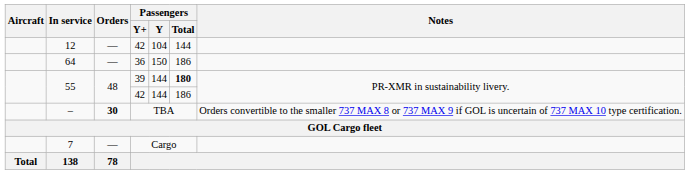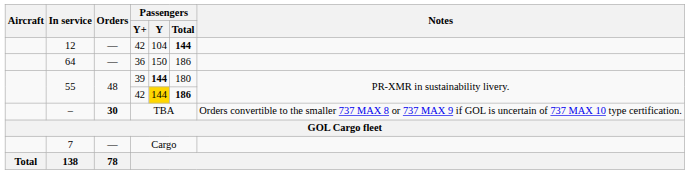(183, 45) normal -> (183, 45) bold
(159, 78) normal -> (159, 78) bold
(183, 78) bold -> (183, 78) normal
(159, 95) no background -> (159, 95) gold background
(183, 95) normal -> (183, 95) bold
